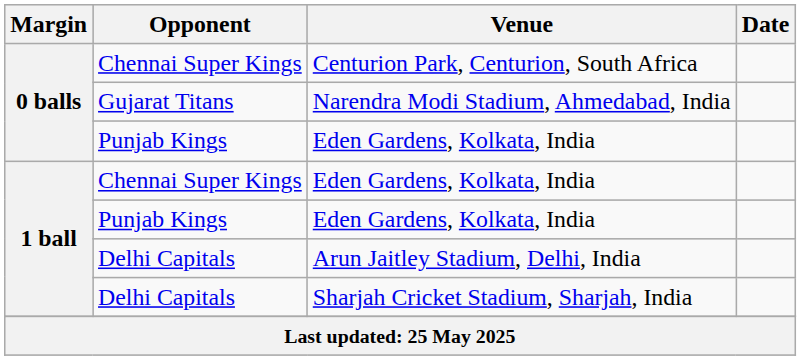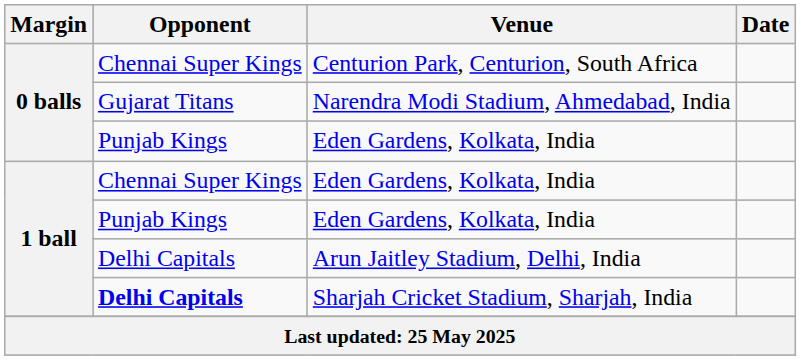(166, 296) normal -> (170, 296) bold
